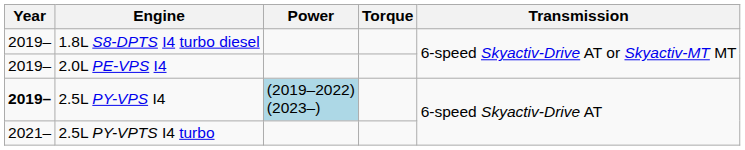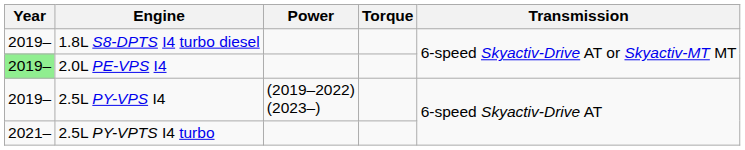(30, 66) no background -> (30, 66) lightgreen background
(30, 99) bold -> (30, 99) normal
(311, 99) lightblue background -> (311, 99) no background
